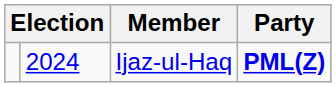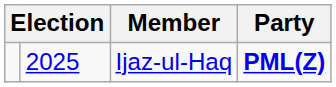(53, 61) 2024 -> (53, 61) 2025
